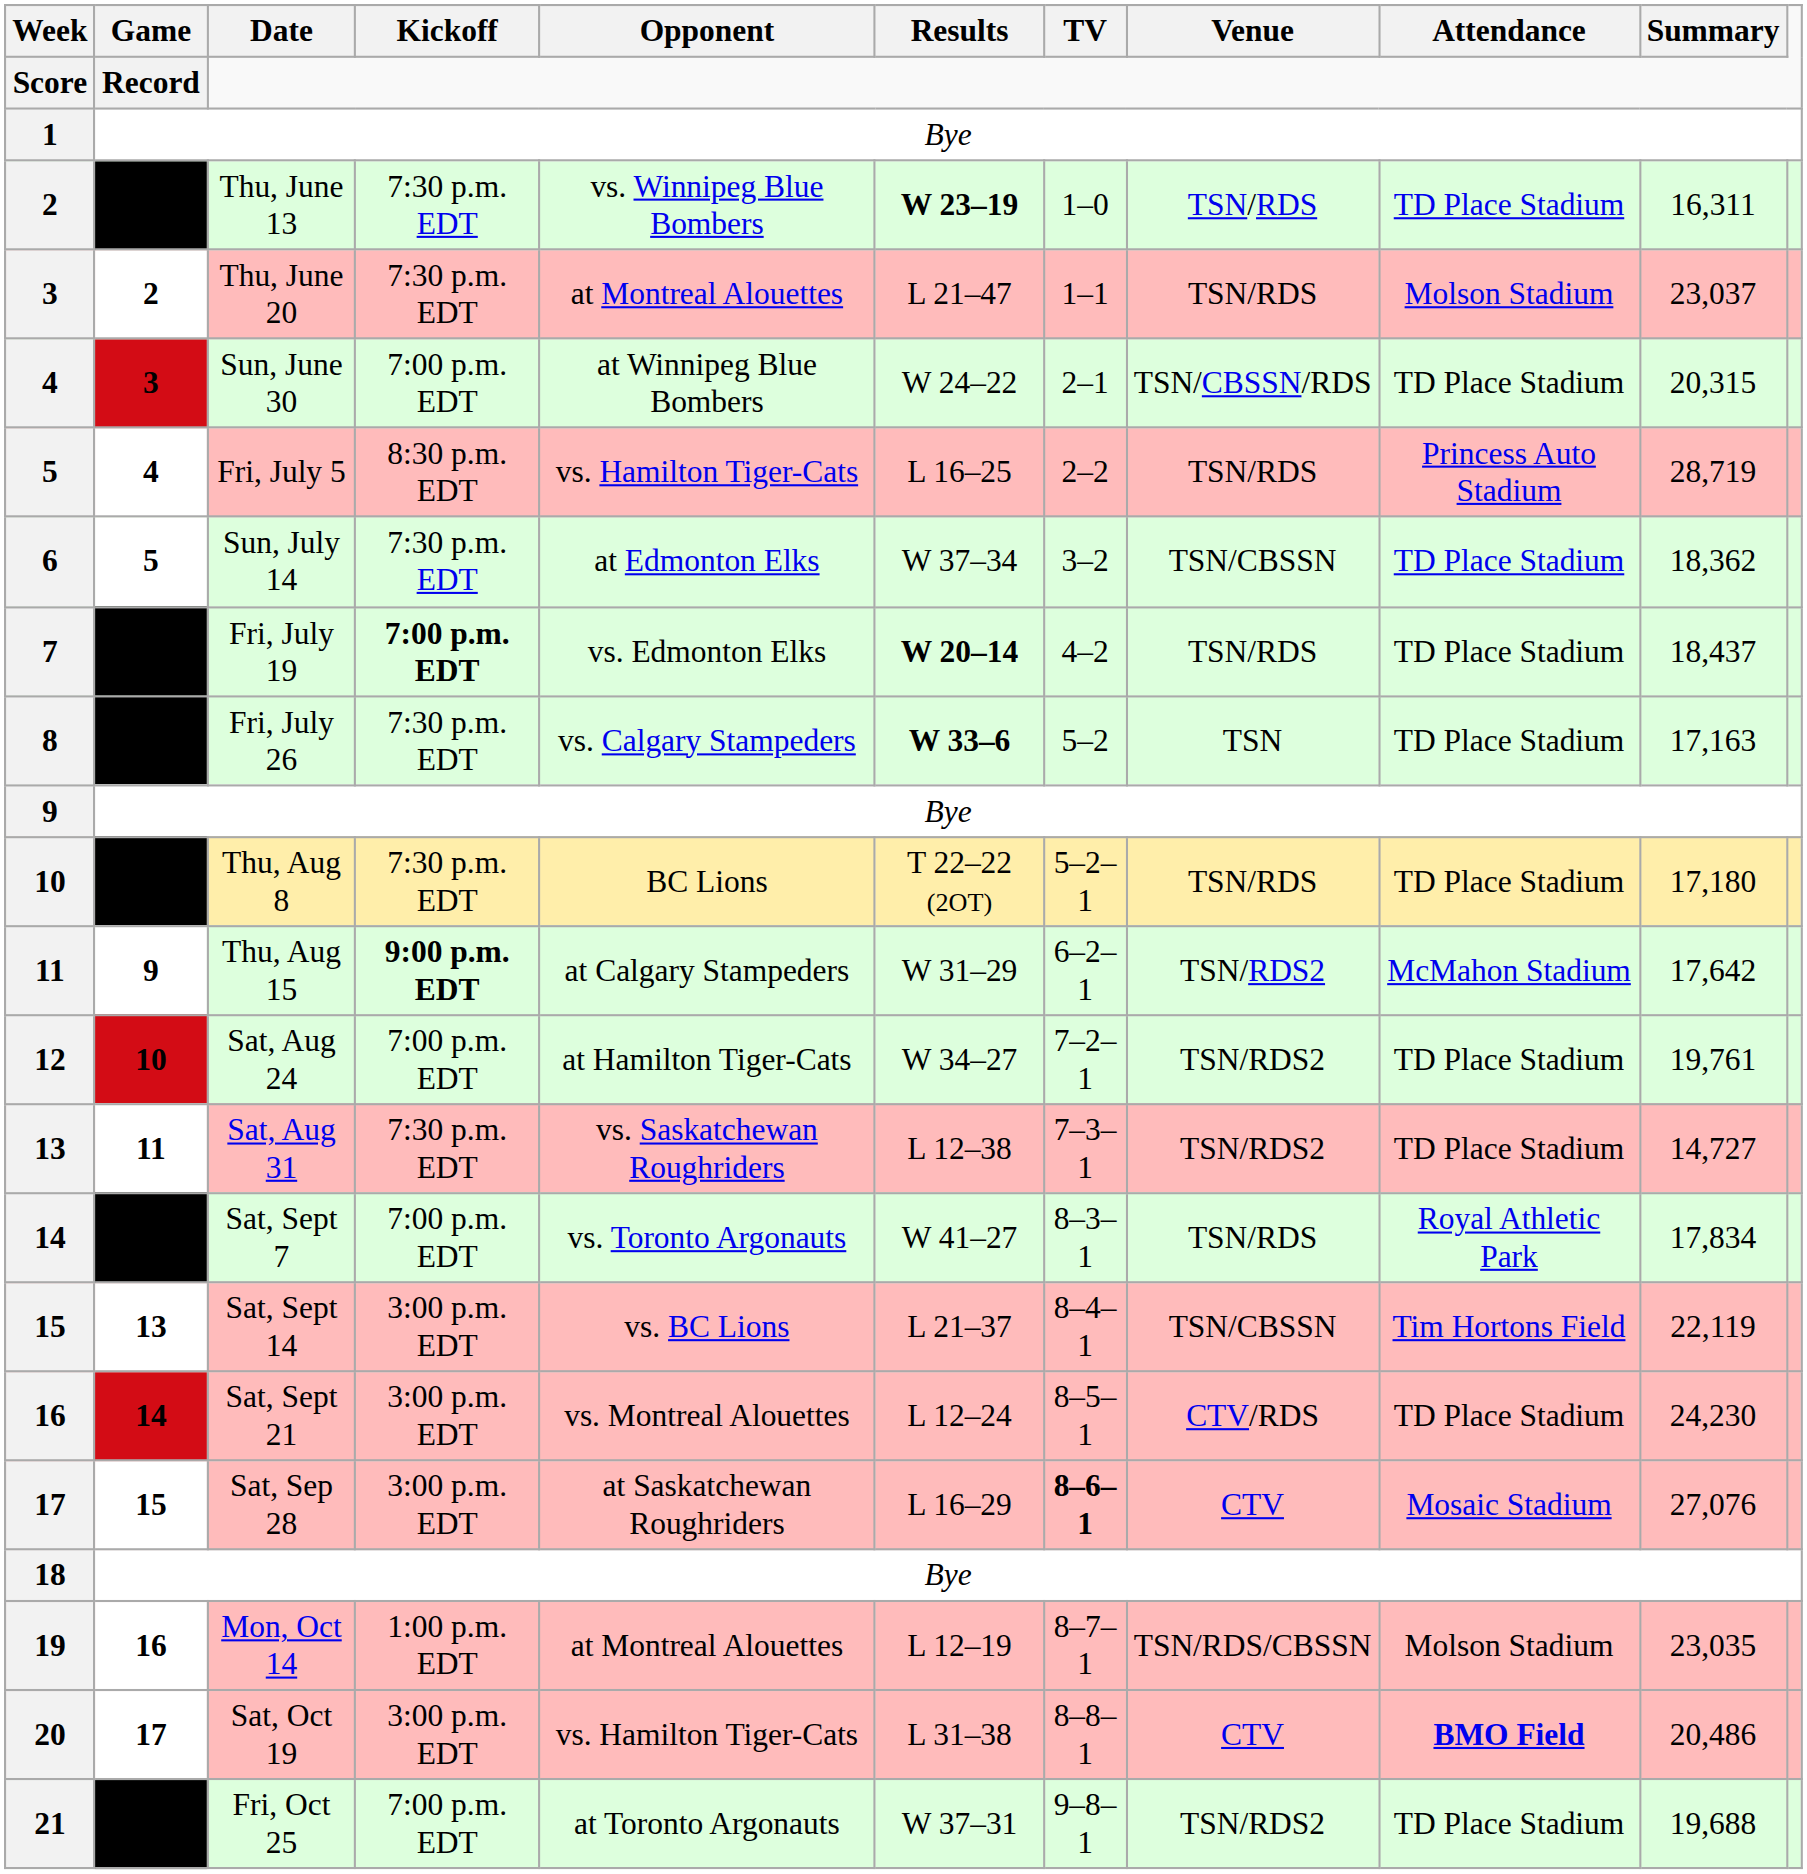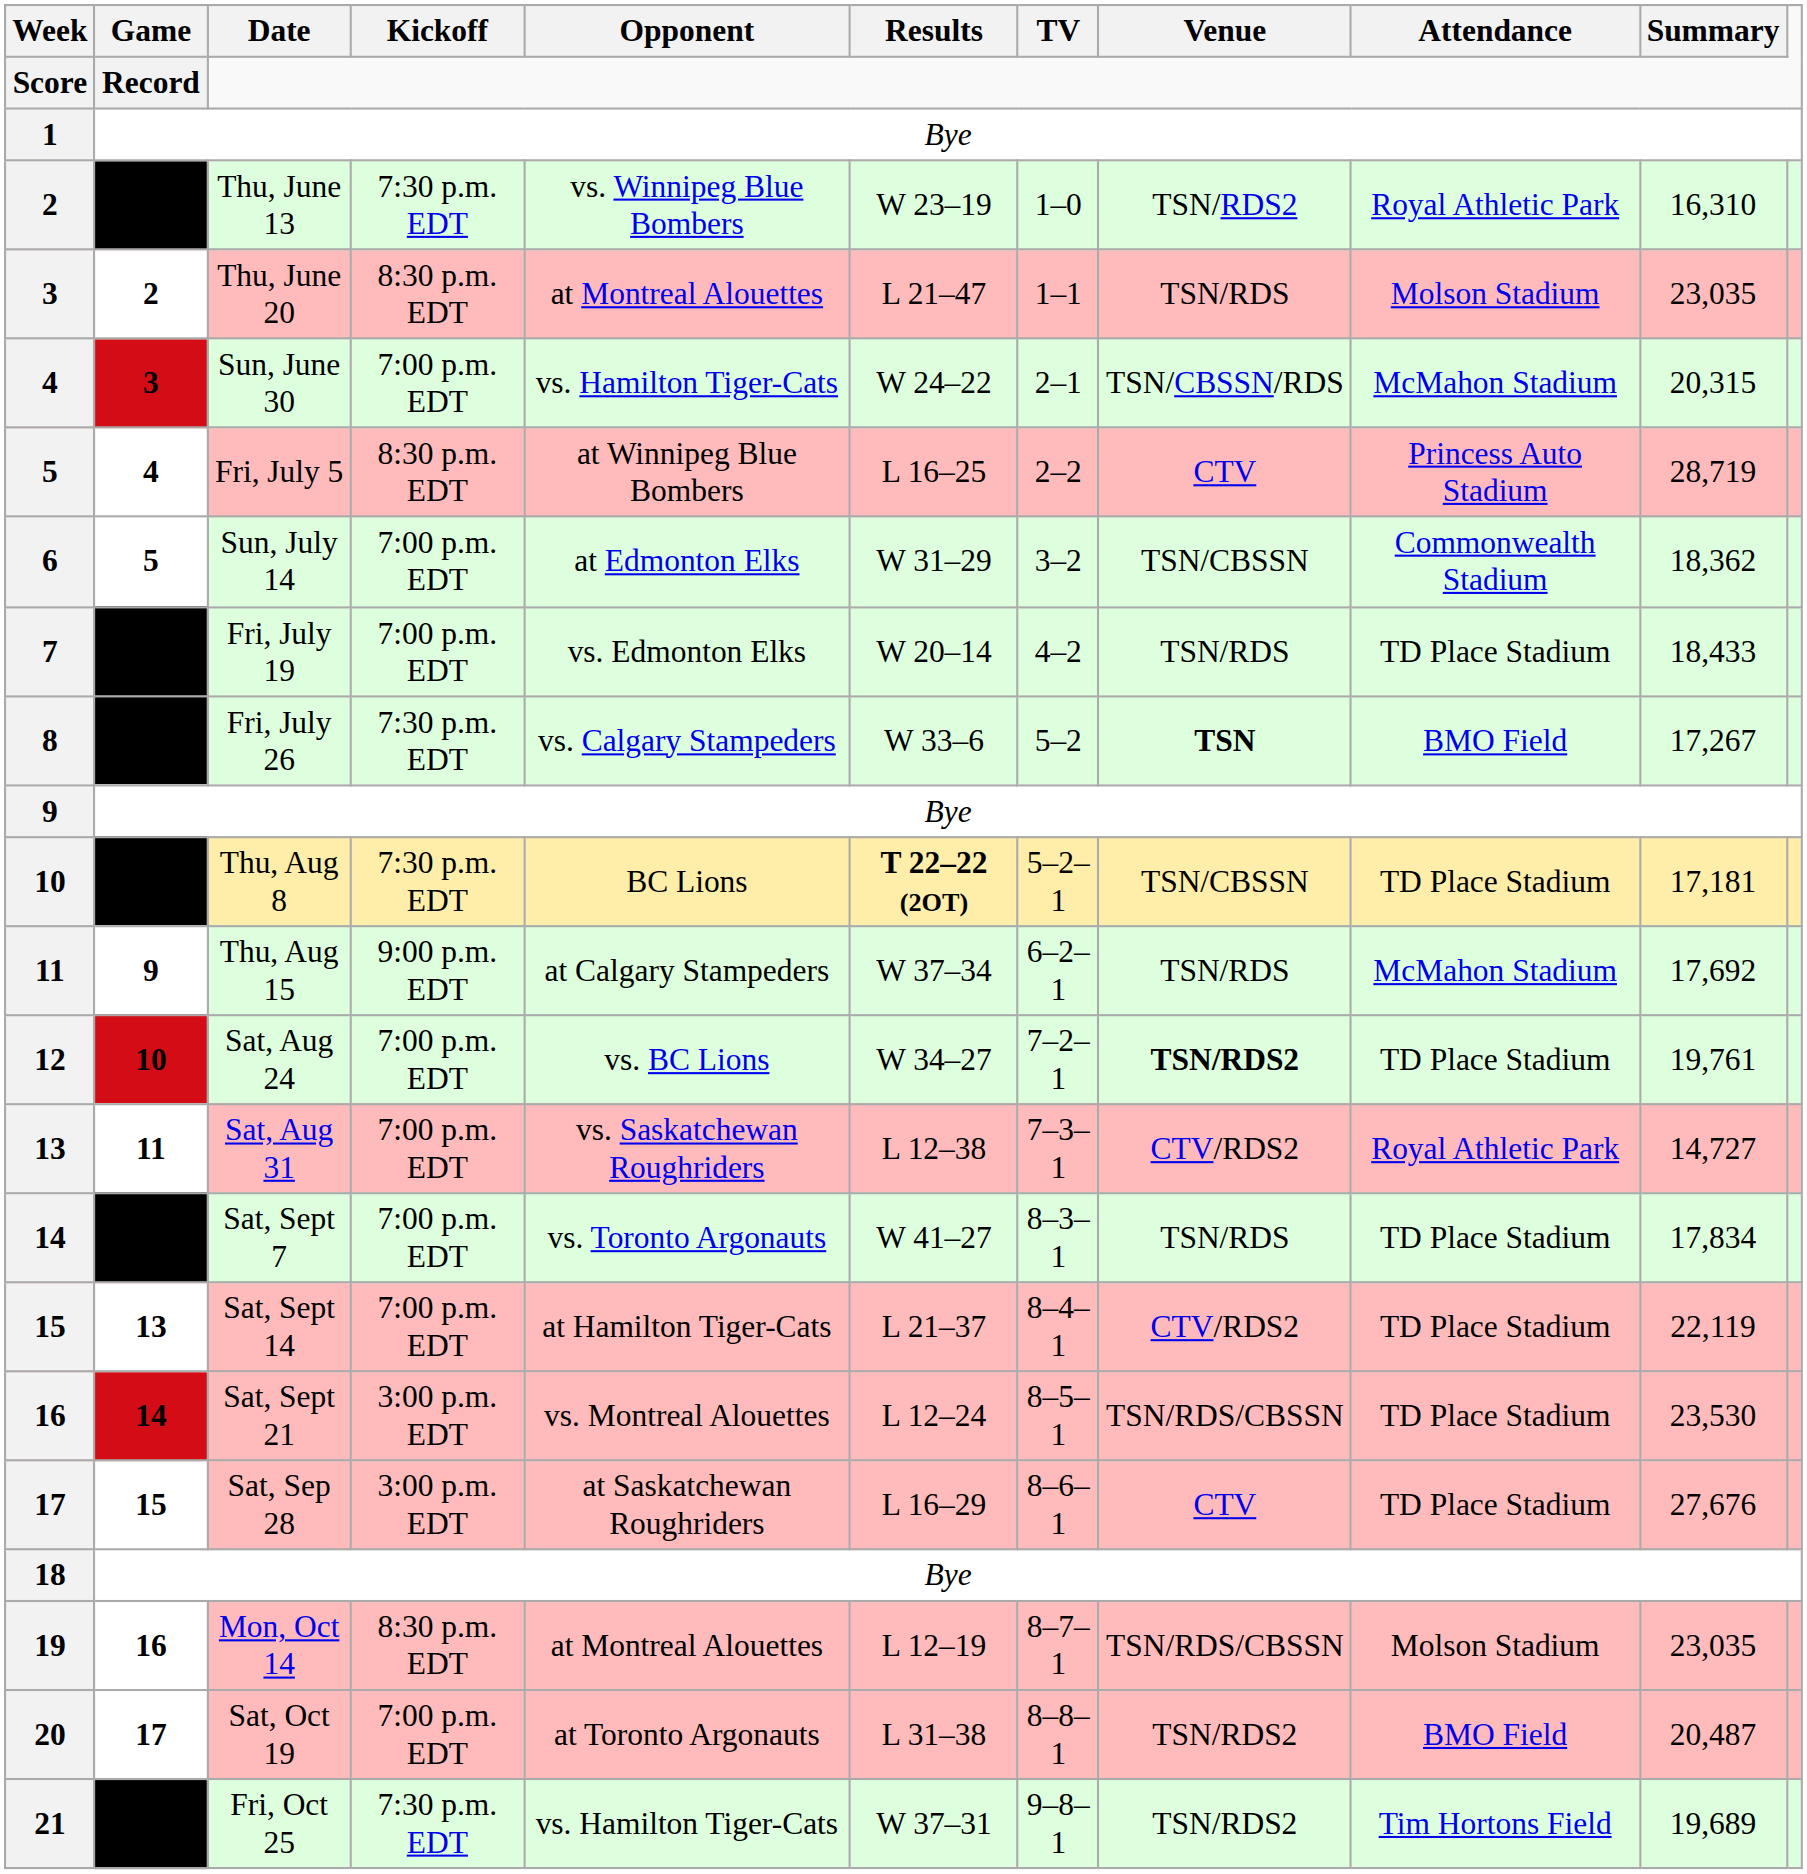(960, 204) bold -> (934, 204) normal
(1253, 204) TSN/RDS -> (1225, 204) TSN/RDS2
(1509, 204) TD Place Stadium -> (1495, 204) Royal Athletic Park
(1713, 204) 16,311 -> (1713, 204) 16,310
(447, 294) 7:30 p.m. EDT -> (437, 294) 8:30 p.m. EDT
(1713, 294) 23,037 -> (1713, 294) 23,035
(707, 383) at Winnipeg Blue Bombers -> (687, 383) vs. Hamilton Tiger-Cats
(1509, 383) TD Place Stadium -> (1495, 383) McMahon Stadium
(707, 472) vs. Hamilton Tiger-Cats -> (687, 472) at Winnipeg Blue Bombers
(1253, 472) TSN/RDS -> (1225, 472) CTV
(447, 561) 7:30 p.m. EDT -> (437, 561) 7:00 p.m. EDT
(960, 561) W 37–34 -> (934, 561) W 31–29
(1509, 561) TD Place Stadium -> (1495, 561) Commonwealth Stadium
(447, 650) bold -> (437, 650) normal
(960, 650) bold -> (934, 650) normal
(1713, 650) 18,437 -> (1713, 650) 18,433
(960, 739) bold -> (934, 739) normal
(1253, 739) normal -> (1225, 739) bold
(1509, 739) TD Place Stadium -> (1495, 739) BMO Field
(1713, 739) 17,163 -> (1713, 739) 17,267
(960, 880) normal -> (934, 880) bold
(1253, 880) TSN/RDS -> (1225, 880) TSN/CBSSN
(1713, 880) 17,180 -> (1713, 880) 17,181
(447, 969) bold -> (437, 969) normal
(960, 969) W 31–29 -> (934, 969) W 37–34
(1253, 969) TSN/RDS2 -> (1225, 969) TSN/RDS
(1713, 969) 17,642 -> (1713, 969) 17,692
(707, 1059) at Hamilton Tiger-Cats -> (687, 1059) vs. BC Lions
(1253, 1059) normal -> (1225, 1059) bold
(447, 1148) 7:30 p.m. EDT -> (437, 1148) 7:00 p.m. EDT
(1253, 1148) TSN/RDS2 -> (1225, 1148) CTV/RDS2
(1509, 1148) TD Place Stadium -> (1495, 1148) Royal Athletic Park
(1509, 1237) Royal Athletic Park -> (1495, 1237) TD Place Stadium
(447, 1326) 3:00 p.m. EDT -> (437, 1326) 7:00 p.m. EDT
(707, 1326) vs. BC Lions -> (687, 1326) at Hamilton Tiger-Cats
(1253, 1326) TSN/CBSSN -> (1225, 1326) CTV/RDS2
(1509, 1326) Tim Hortons Field -> (1495, 1326) TD Place Stadium
(1253, 1415) CTV/RDS -> (1225, 1415) TSN/RDS/CBSSN
(1713, 1415) 24,230 -> (1713, 1415) 23,530
(1085, 1504) bold -> (1058, 1504) normal
(1509, 1504) Mosaic Stadium -> (1495, 1504) TD Place Stadium
(1713, 1504) 27,076 -> (1713, 1504) 27,676
(447, 1645) 1:00 p.m. EDT -> (437, 1645) 8:30 p.m. EDT
(447, 1734) 3:00 p.m. EDT -> (437, 1734) 7:00 p.m. EDT
(707, 1734) vs. Hamilton Tiger-Cats -> (687, 1734) at Toronto Argonauts
(1253, 1734) CTV -> (1225, 1734) TSN/RDS2
(1509, 1734) bold -> (1495, 1734) normal
(1713, 1734) 20,486 -> (1713, 1734) 20,487
(447, 1824) 7:00 p.m. EDT -> (437, 1824) 7:30 p.m. EDT
(707, 1824) at Toronto Argonauts -> (687, 1824) vs. Hamilton Tiger-Cats
(1509, 1824) TD Place Stadium -> (1495, 1824) Tim Hortons Field
(1713, 1824) 19,688 -> (1713, 1824) 19,689
